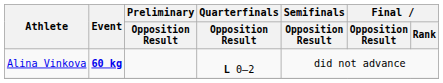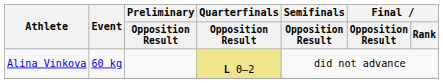(107, 63) bold -> (107, 63) normal
(239, 69) no background -> (239, 69) khaki background
